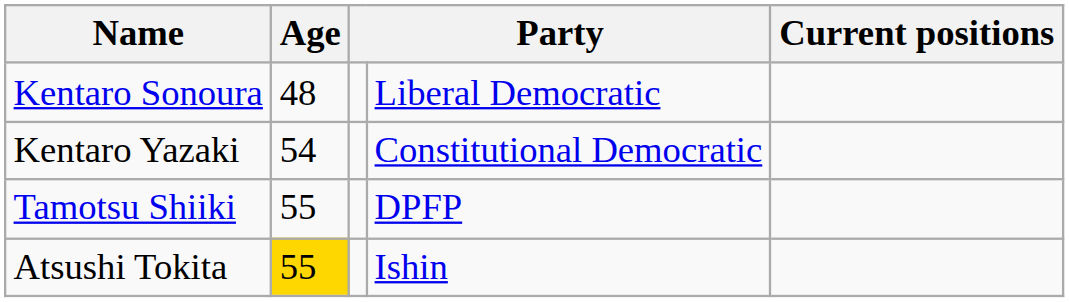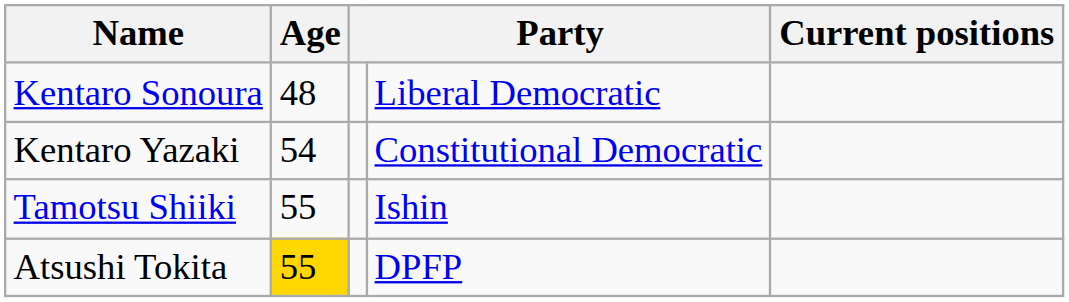(418, 207) DPFP -> (411, 207) Ishin
(411, 265) Ishin -> (418, 265) DPFP
